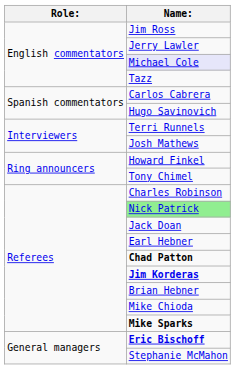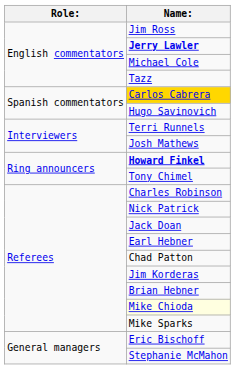(164, 46) normal -> (164, 46) bold
(164, 62) lavender background -> (164, 62) no background
(170, 95) no background -> (170, 95) gold background
(167, 160) normal -> (167, 160) bold
(164, 209) lightgreen background -> (164, 209) no background
(161, 258) bold -> (161, 258) normal
(164, 274) bold -> (164, 274) normal
(161, 307) no background -> (161, 307) lightyellow background
(161, 323) bold -> (161, 323) normal
(167, 340) bold -> (167, 340) normal
